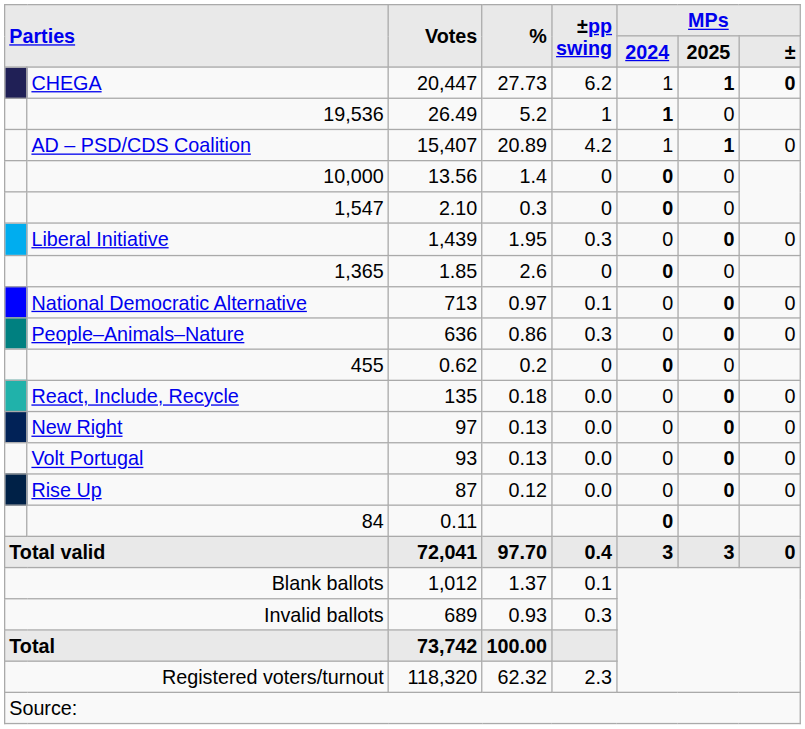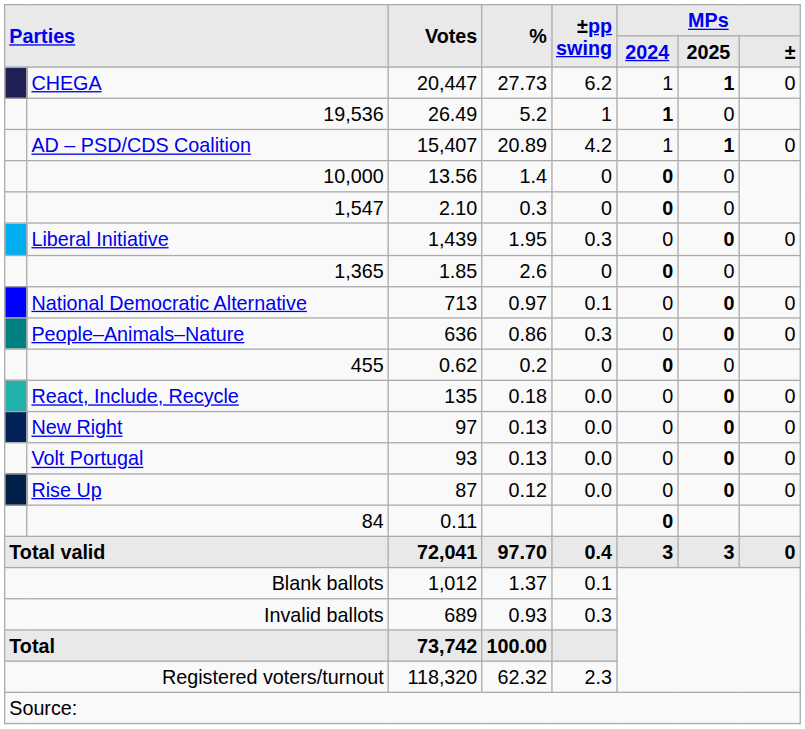(790, 83) bold -> (790, 83) normal
